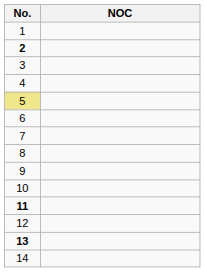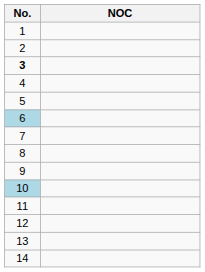(22, 49) bold -> (22, 49) normal
(22, 66) normal -> (22, 66) bold
(22, 101) khaki background -> (22, 101) no background
(22, 119) no background -> (22, 119) lightblue background
(22, 189) no background -> (22, 189) lightblue background
(22, 206) bold -> (22, 206) normal
(22, 241) bold -> (22, 241) normal
